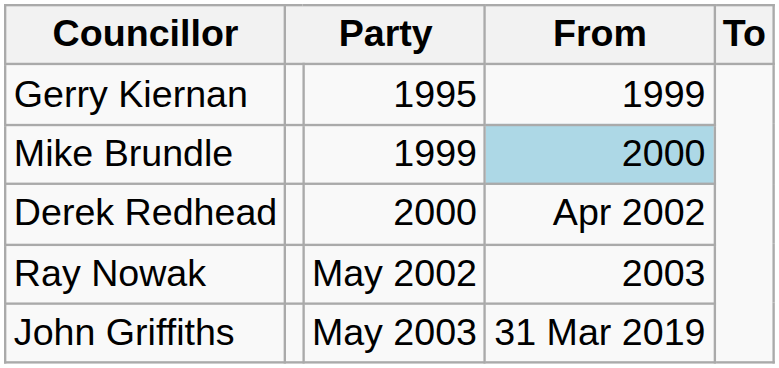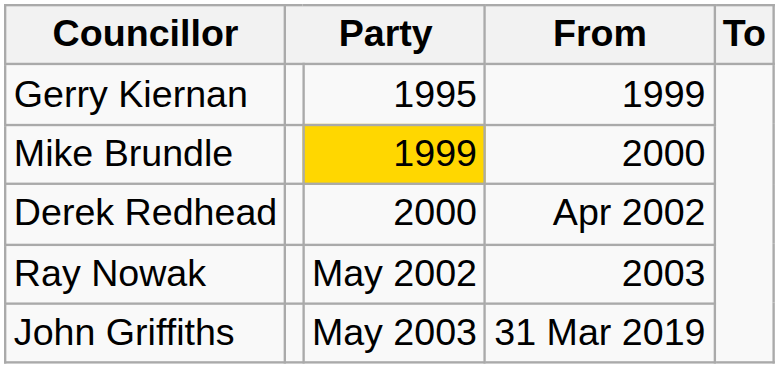(435, 153) no background -> (435, 153) gold background
(664, 153) lightblue background -> (664, 153) no background
